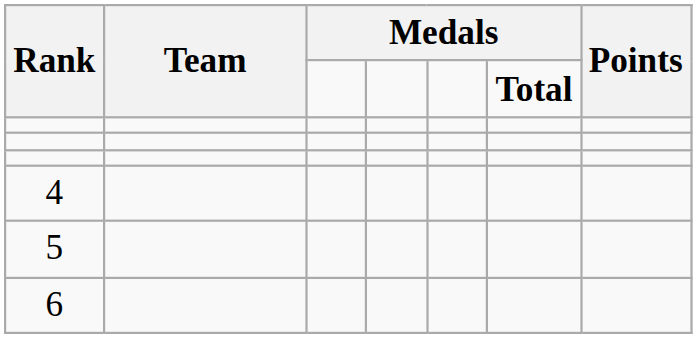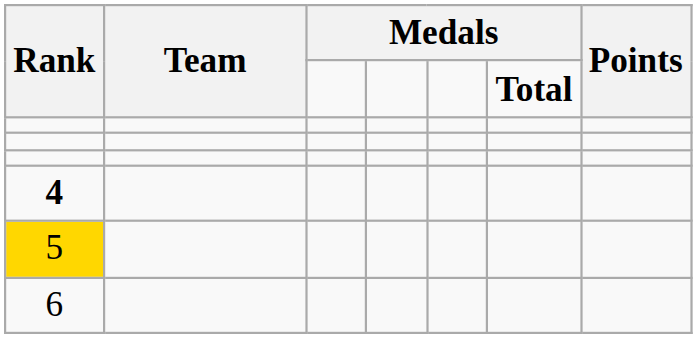(54, 192) normal -> (54, 192) bold
(54, 248) no background -> (54, 248) gold background
